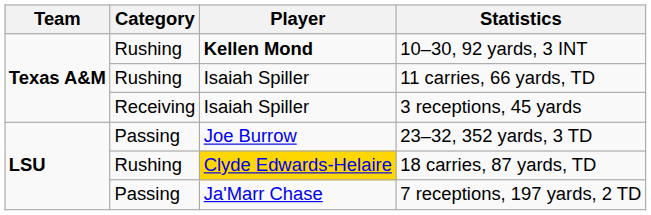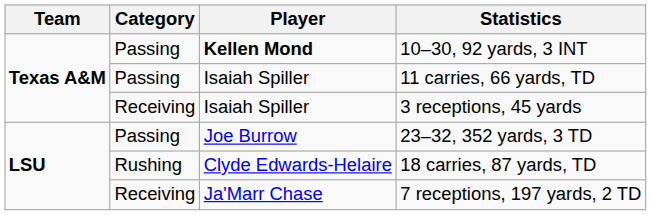(148, 48) Rushing -> (147, 48) Passing
(148, 77) Rushing -> (147, 77) Passing
(298, 165) gold background -> (298, 165) no background
(147, 194) Passing -> (155, 194) Receiving
